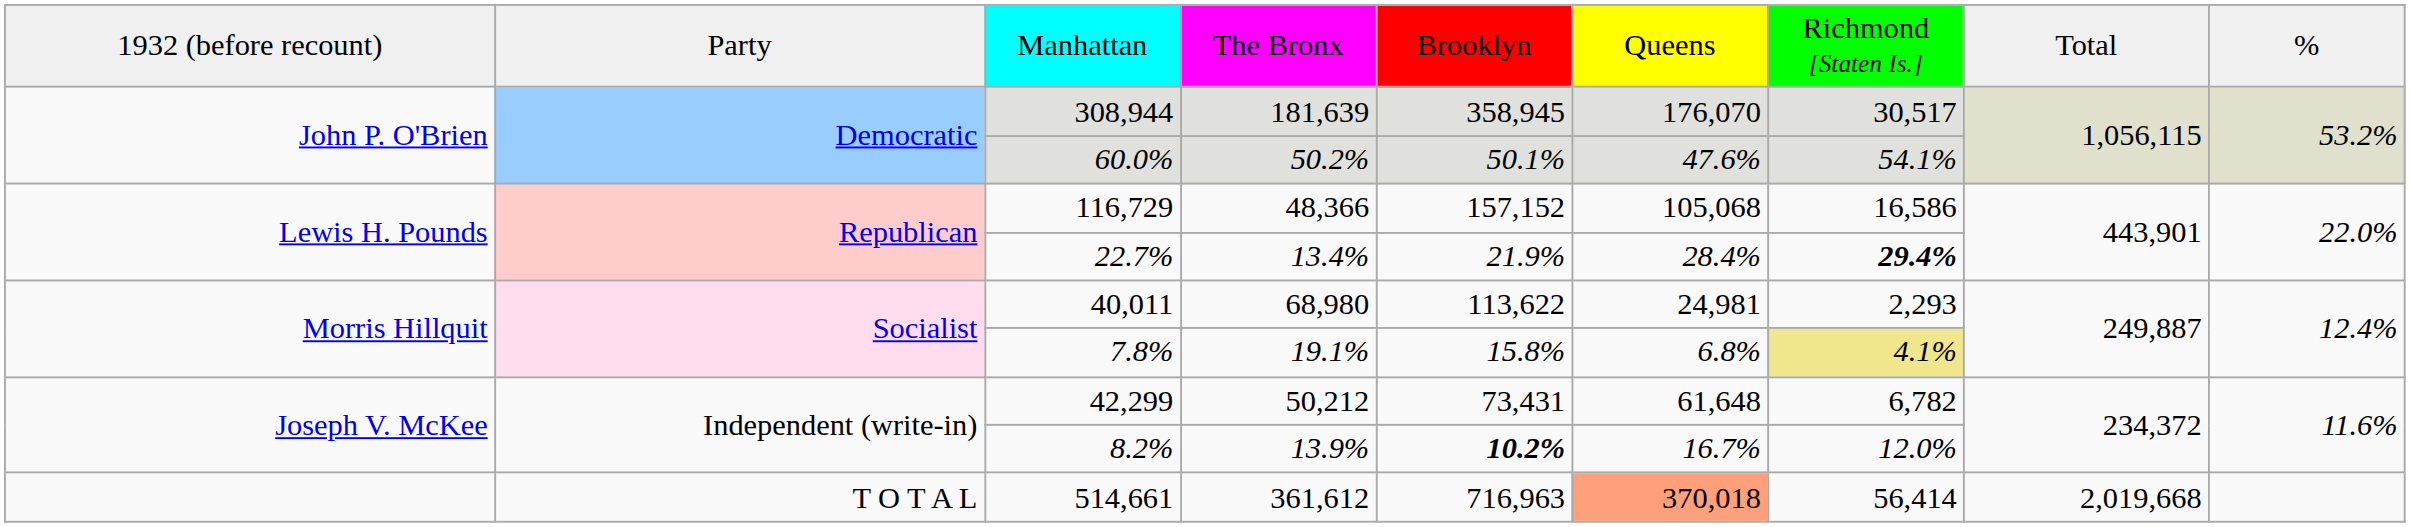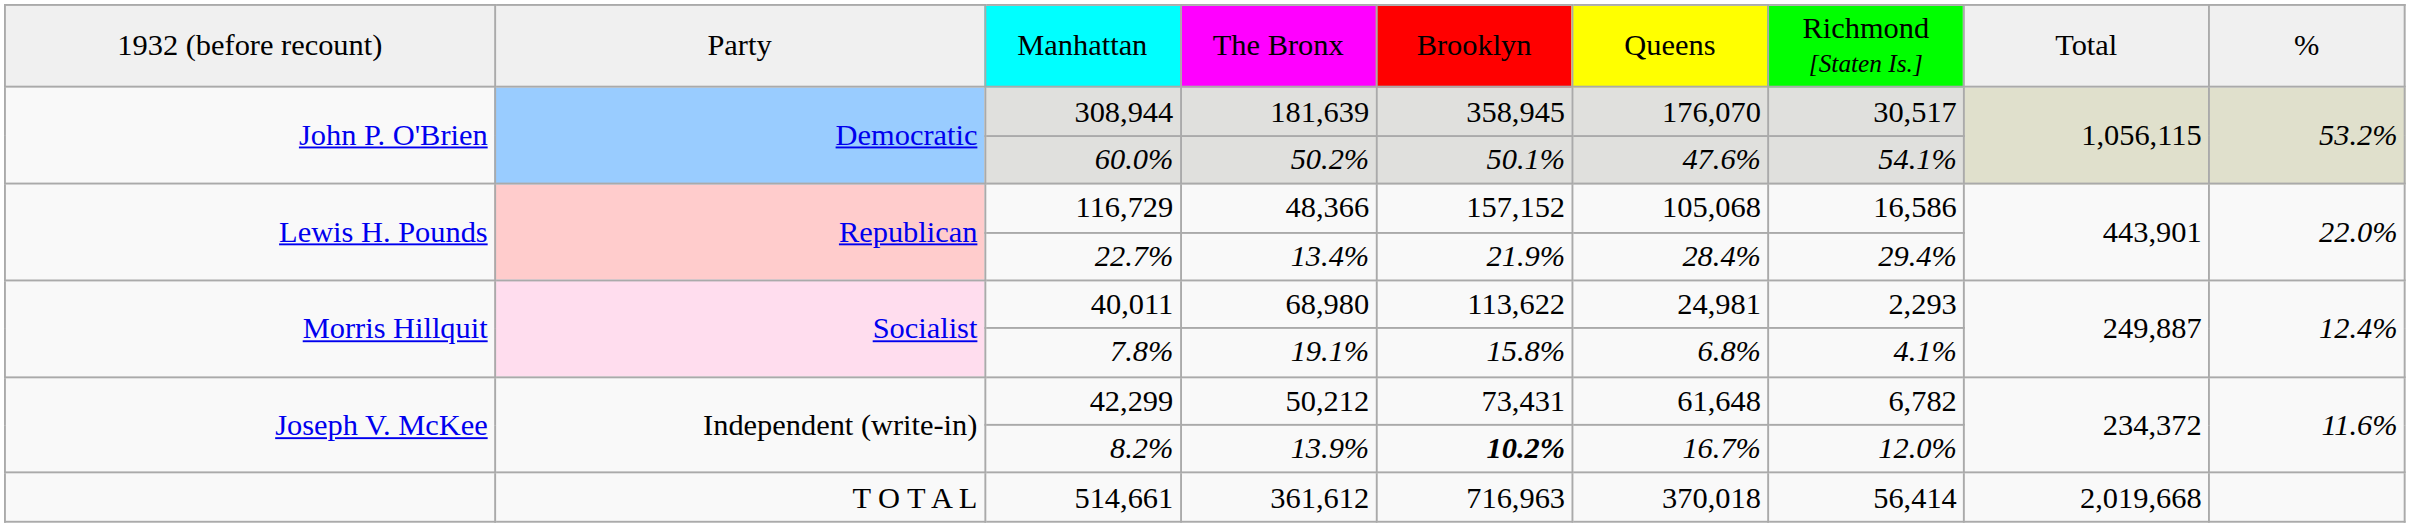(1918, 255) bold -> (1918, 255) normal
(1925, 352) khaki background -> (1925, 352) no background
(1712, 496) lightsalmon background -> (1712, 496) no background
